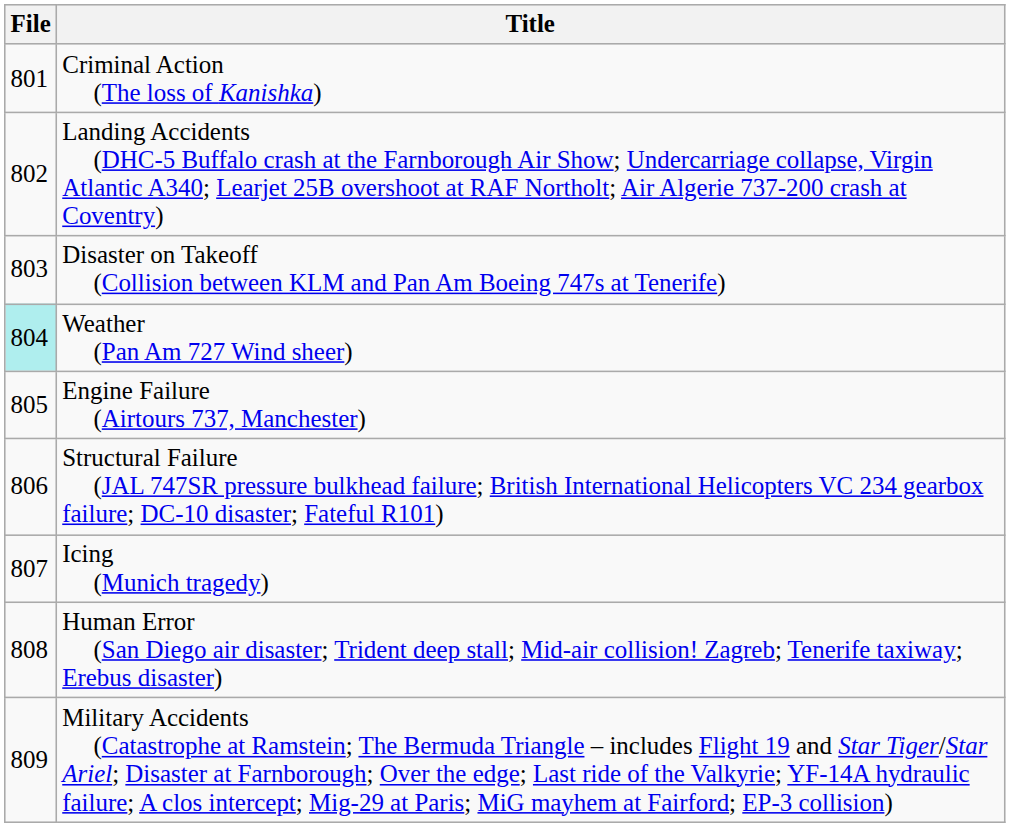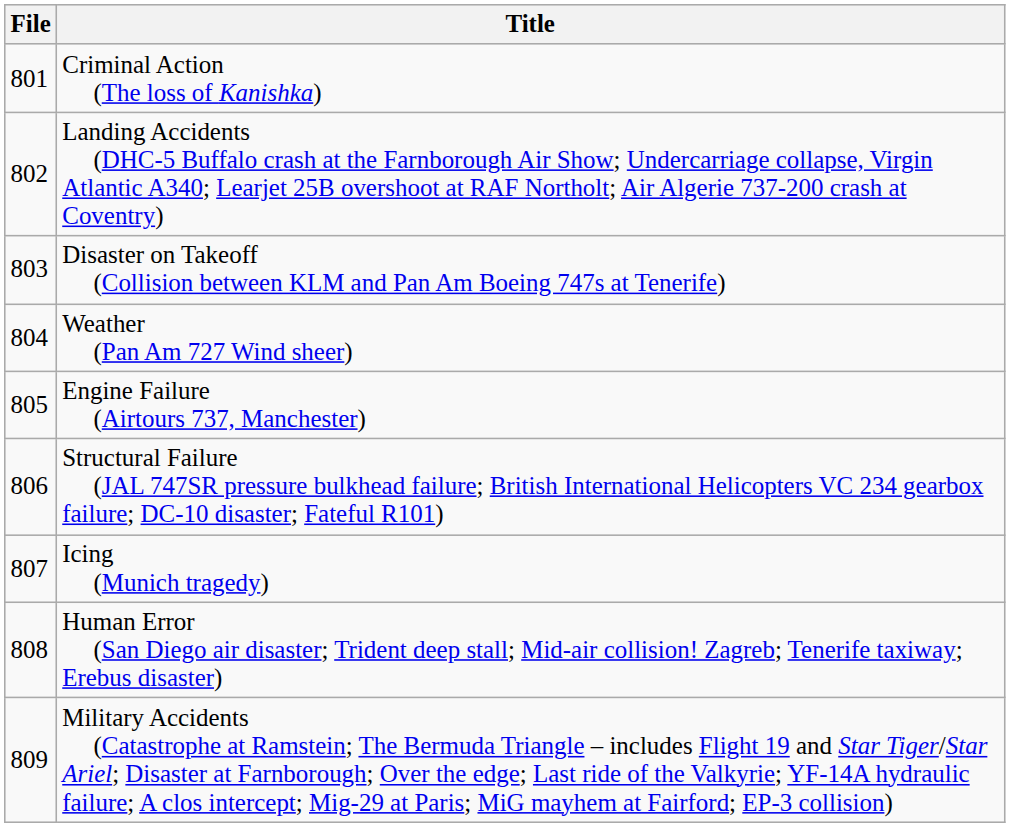(29, 337) paleturquoise background -> (29, 337) no background
